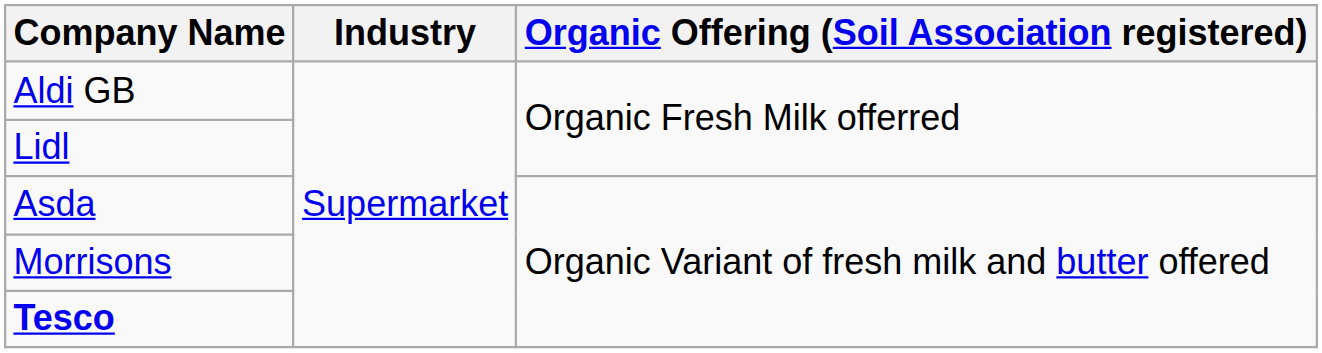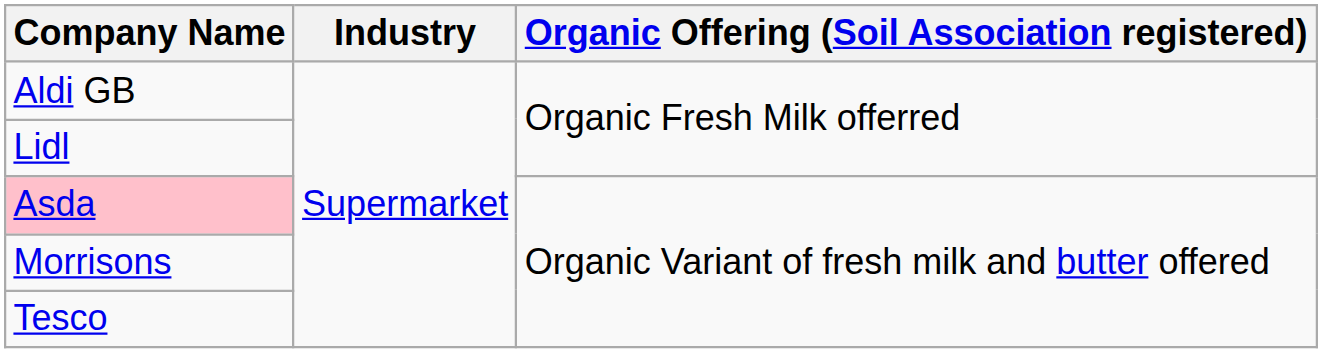(54, 204) no background -> (54, 204) pink background
(64, 318) bold -> (60, 318) normal
